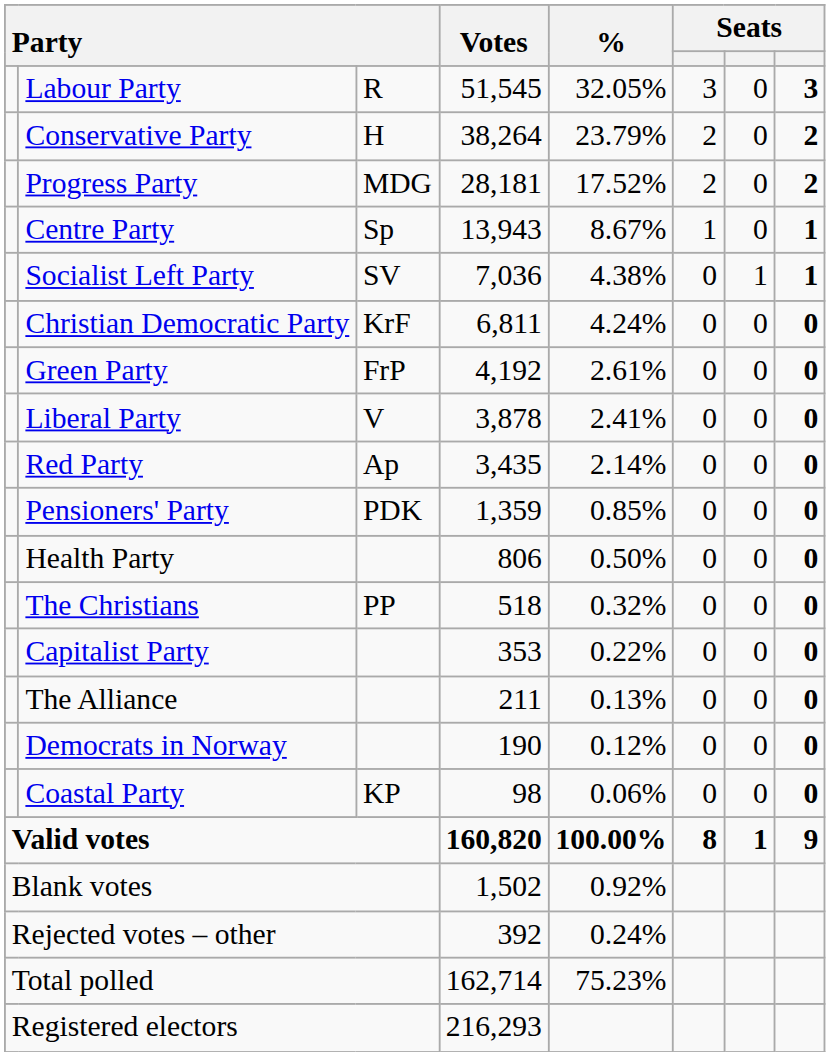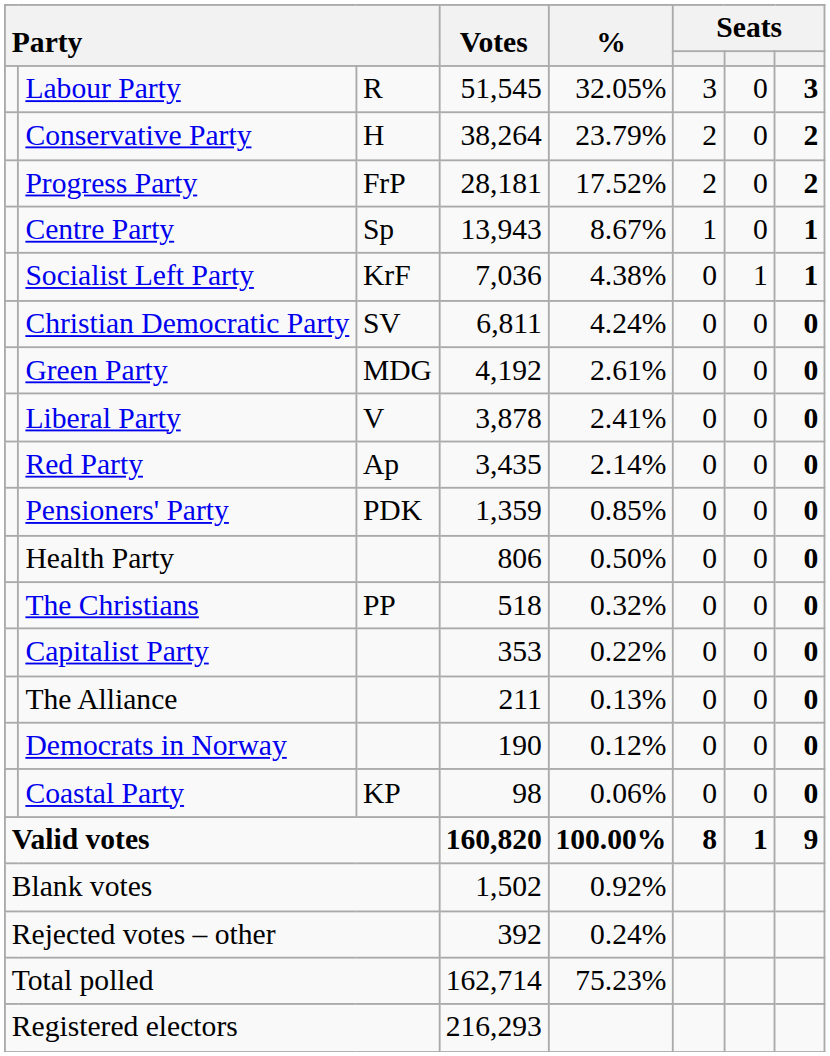(397, 182) MDG -> (384, 182) FrP
(382, 276) SV -> (387, 276) KrF
(387, 323) KrF -> (382, 323) SV
(384, 370) FrP -> (397, 370) MDG
